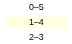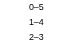(36, 22) lightyellow background -> (36, 22) no background
